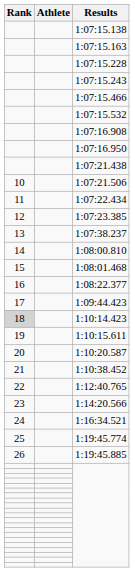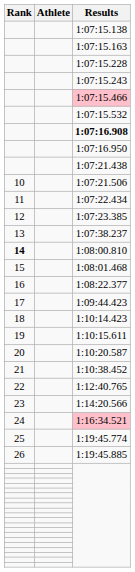(101, 98) no background -> (101, 98) pink background
(101, 132) normal -> (101, 132) bold
(19, 251) normal -> (19, 251) bold
(19, 319) lightgrey background -> (19, 319) no background
(101, 421) no background -> (101, 421) pink background
